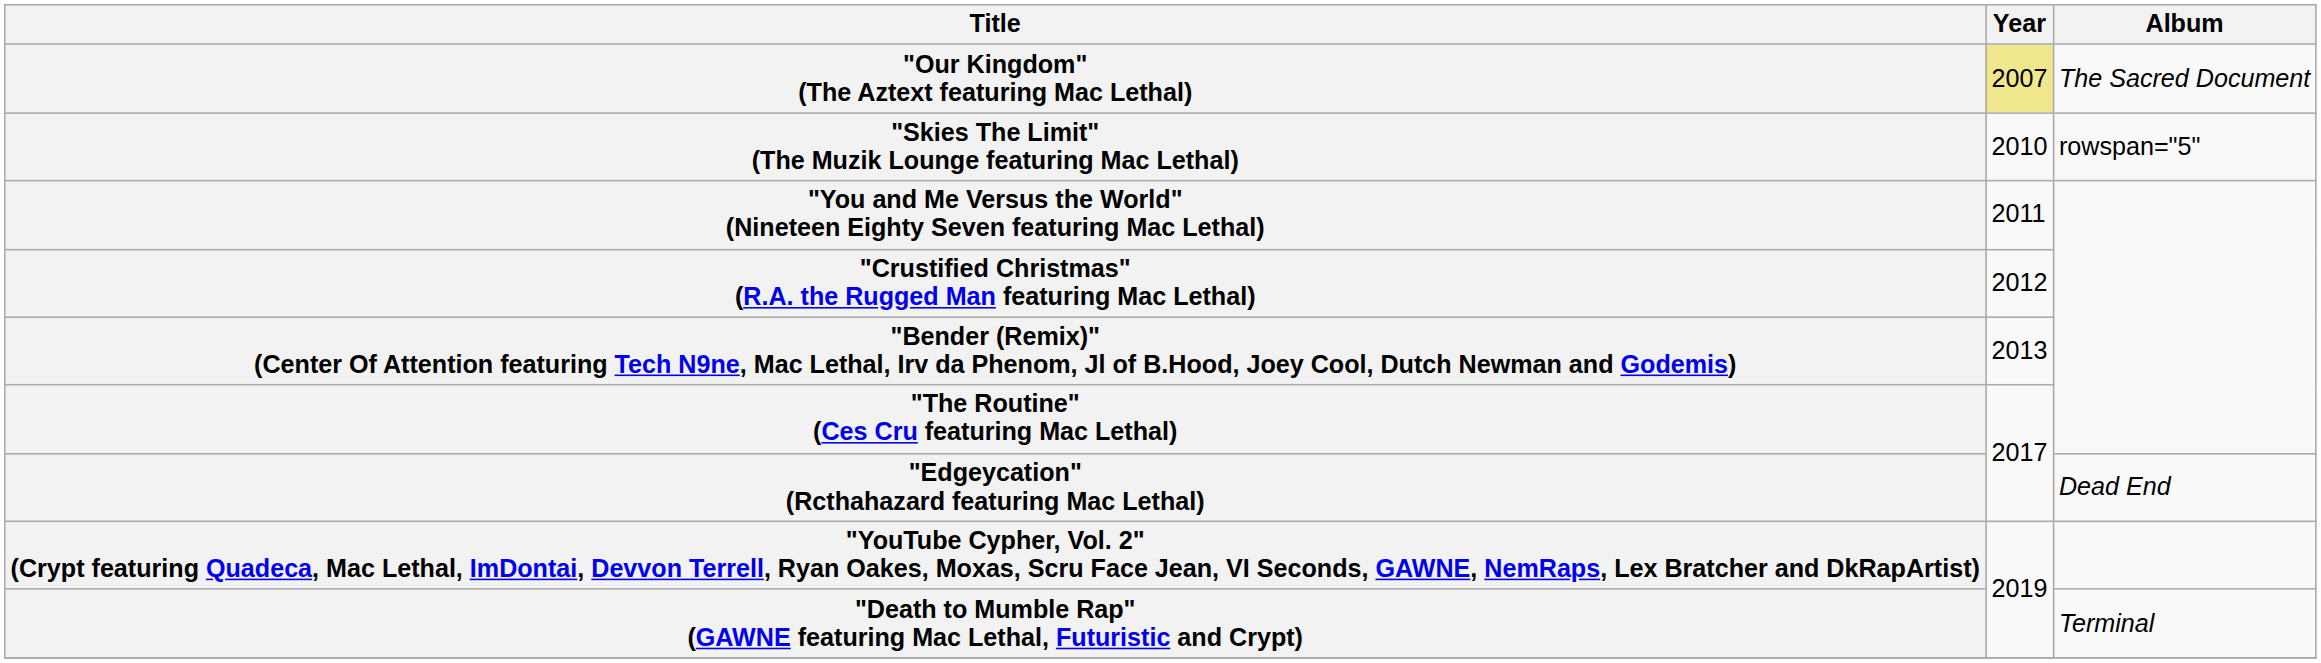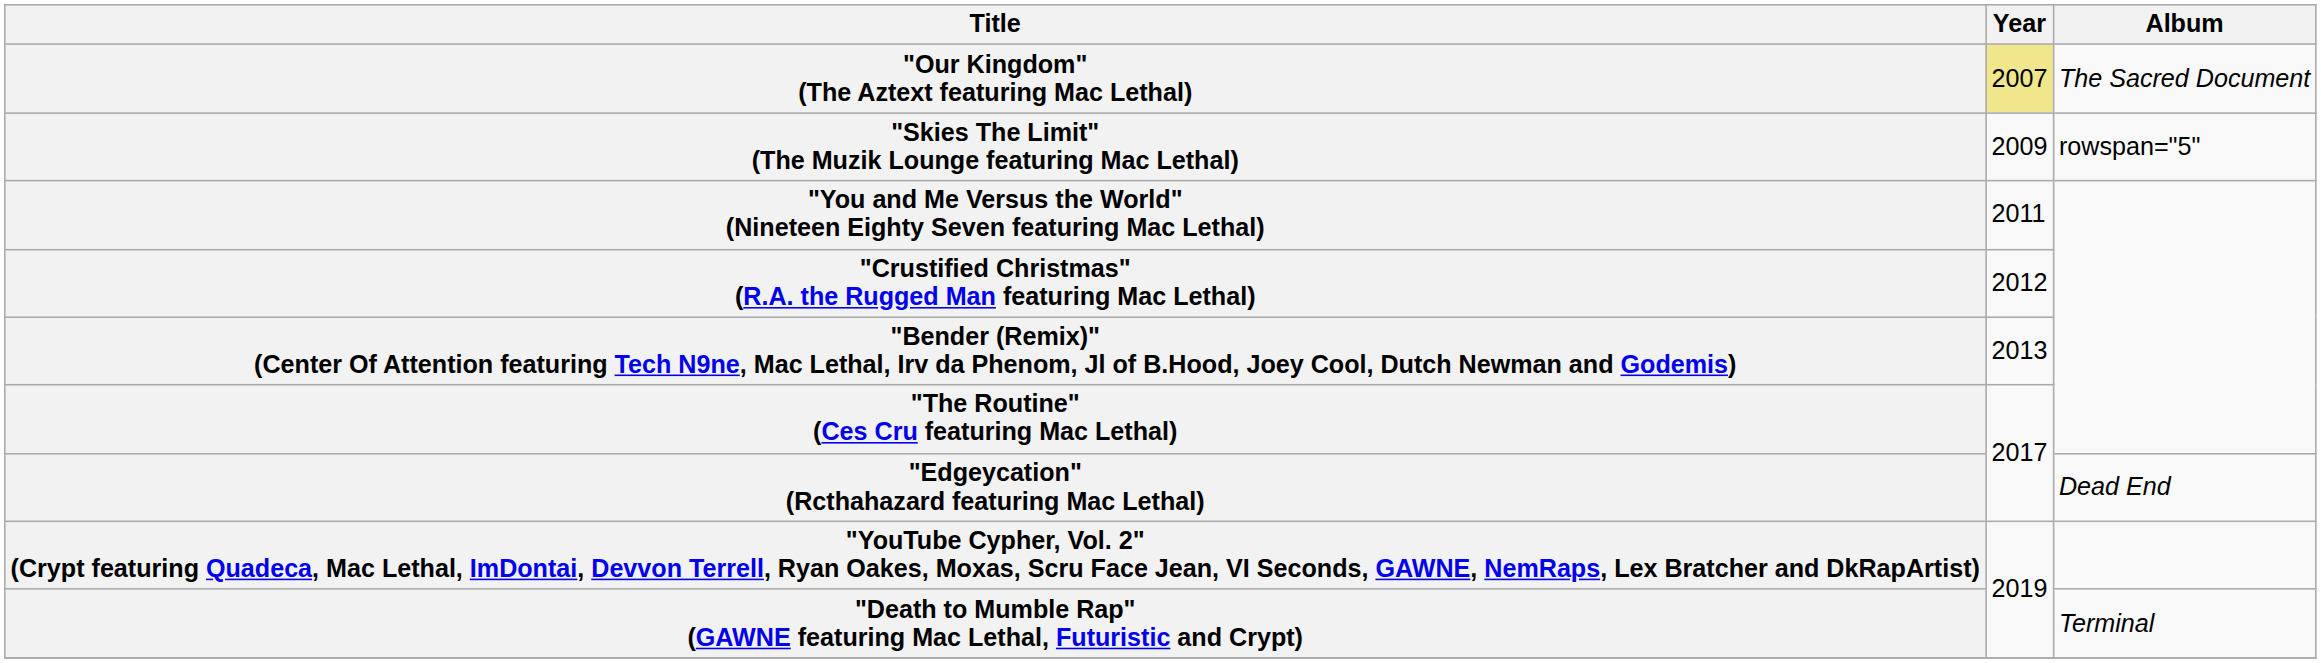(2019, 146) 2010 -> (2019, 146) 2009
